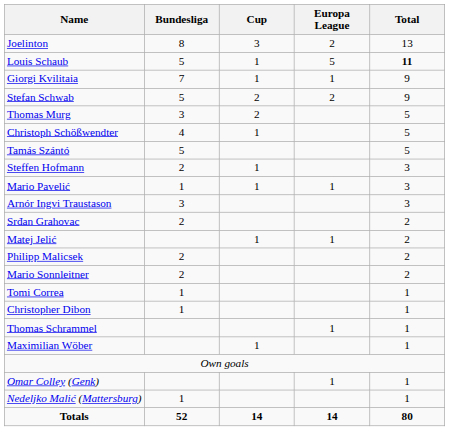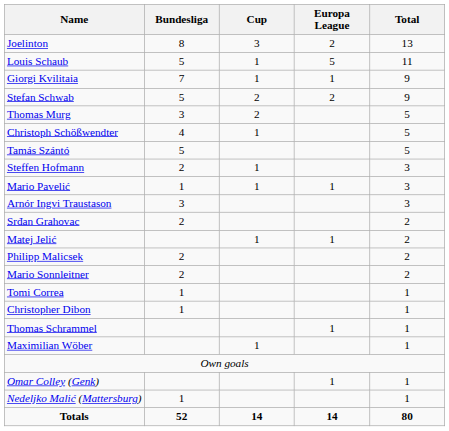(407, 61) bold -> (407, 61) normal
